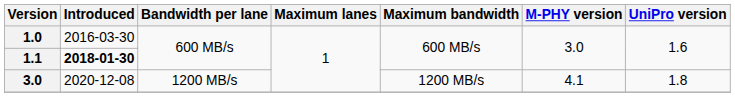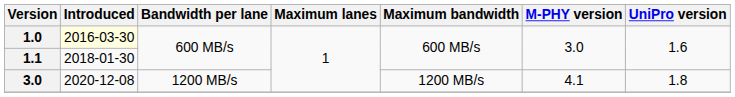(99, 37) no background -> (99, 37) lightyellow background
(99, 59) bold -> (99, 59) normal
